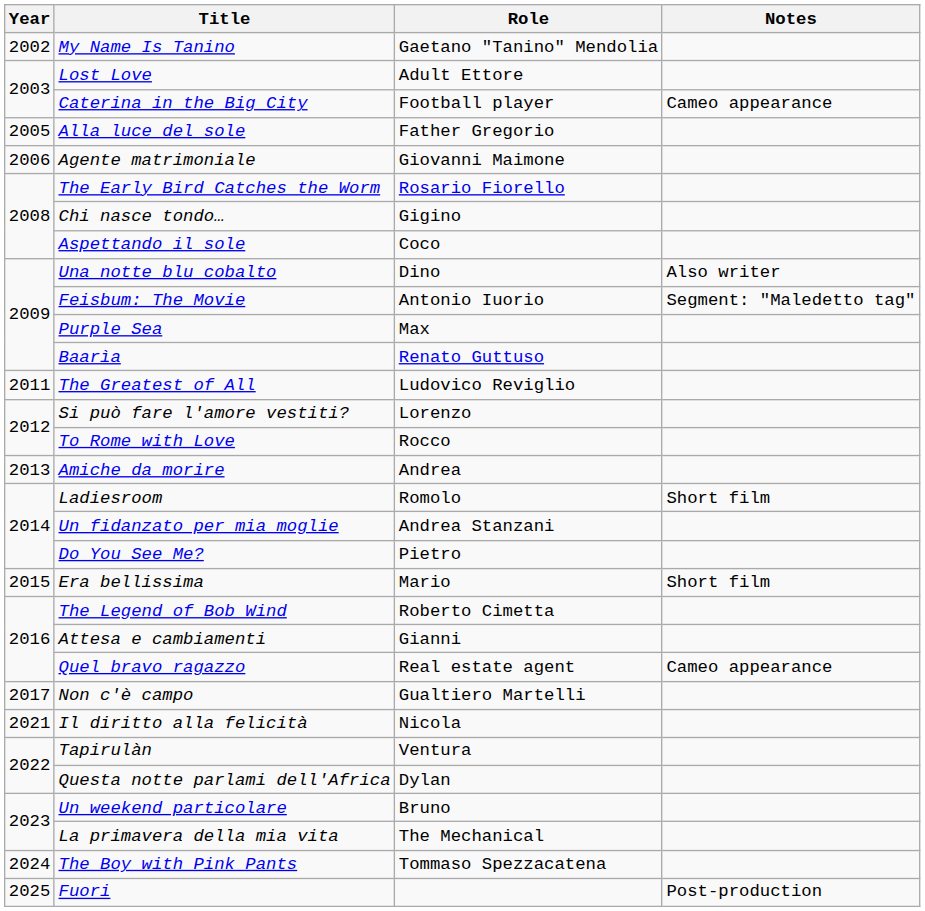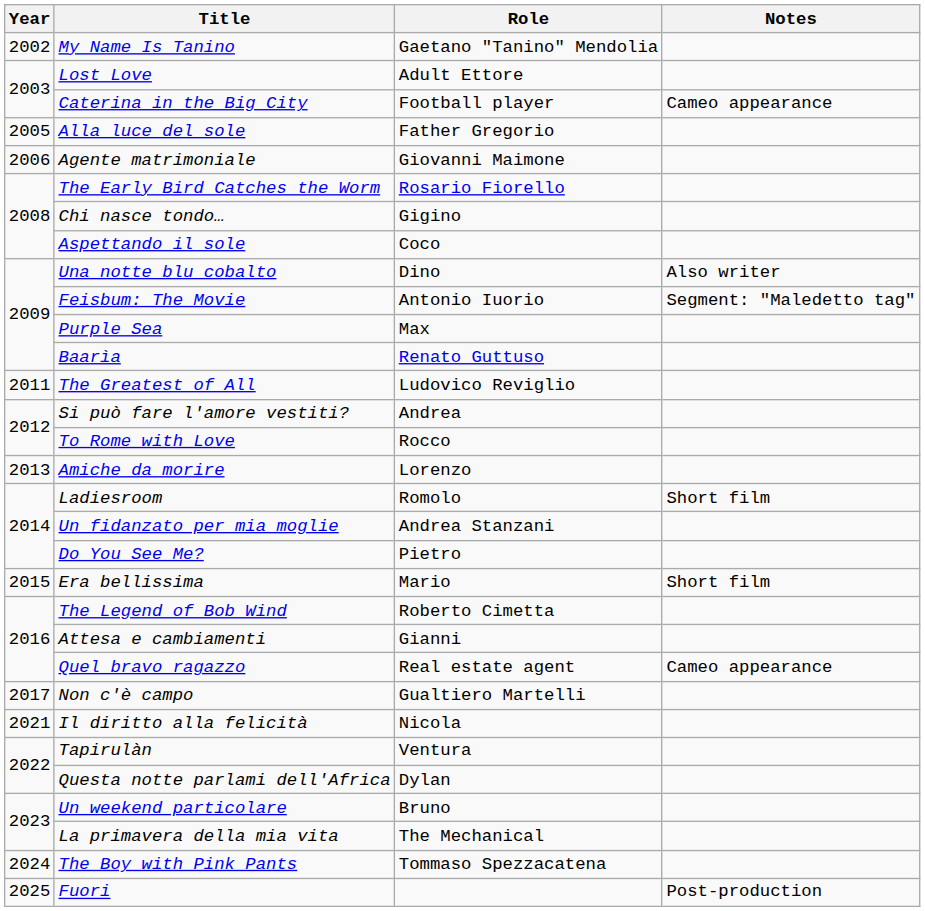(435, 413) Lorenzo -> (430, 413) Andrea
(430, 470) Andrea -> (435, 470) Lorenzo
